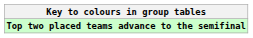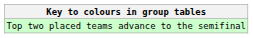(126, 26) bold -> (126, 26) normal
